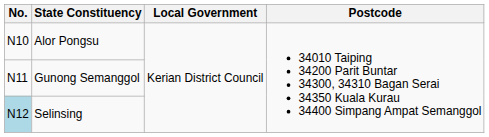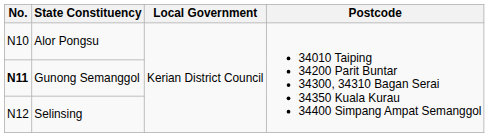(18, 77) normal -> (18, 77) bold
(18, 114) lightblue background -> (18, 114) no background
